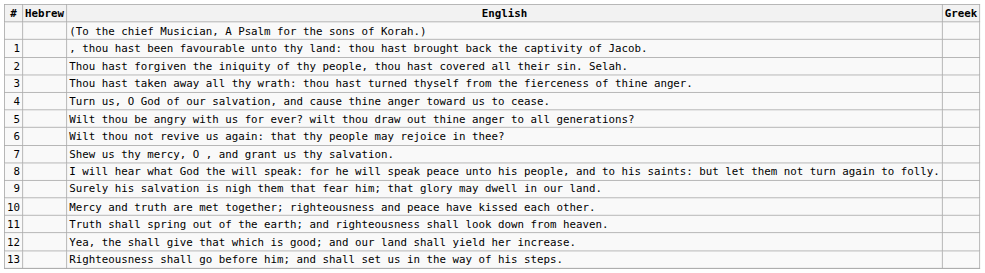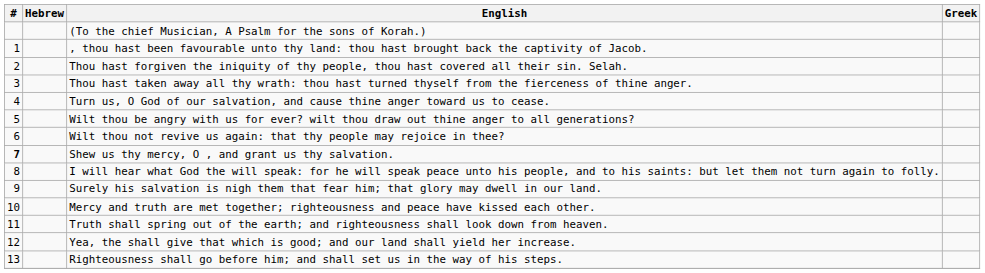(17, 154) normal -> (17, 154) bold
